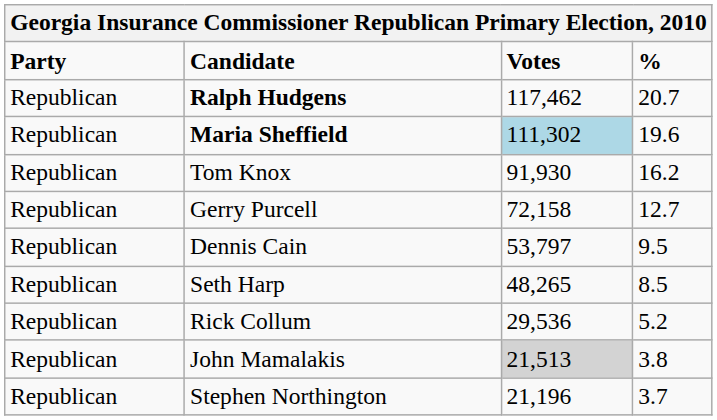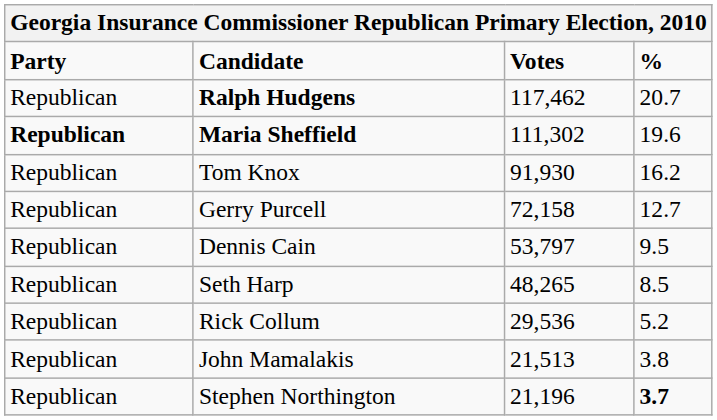(64, 135) normal -> (68, 135) bold
(544, 135) lightblue background -> (547, 135) no background
(539, 358) lightgrey background -> (542, 358) no background
(653, 396) normal -> (654, 396) bold
